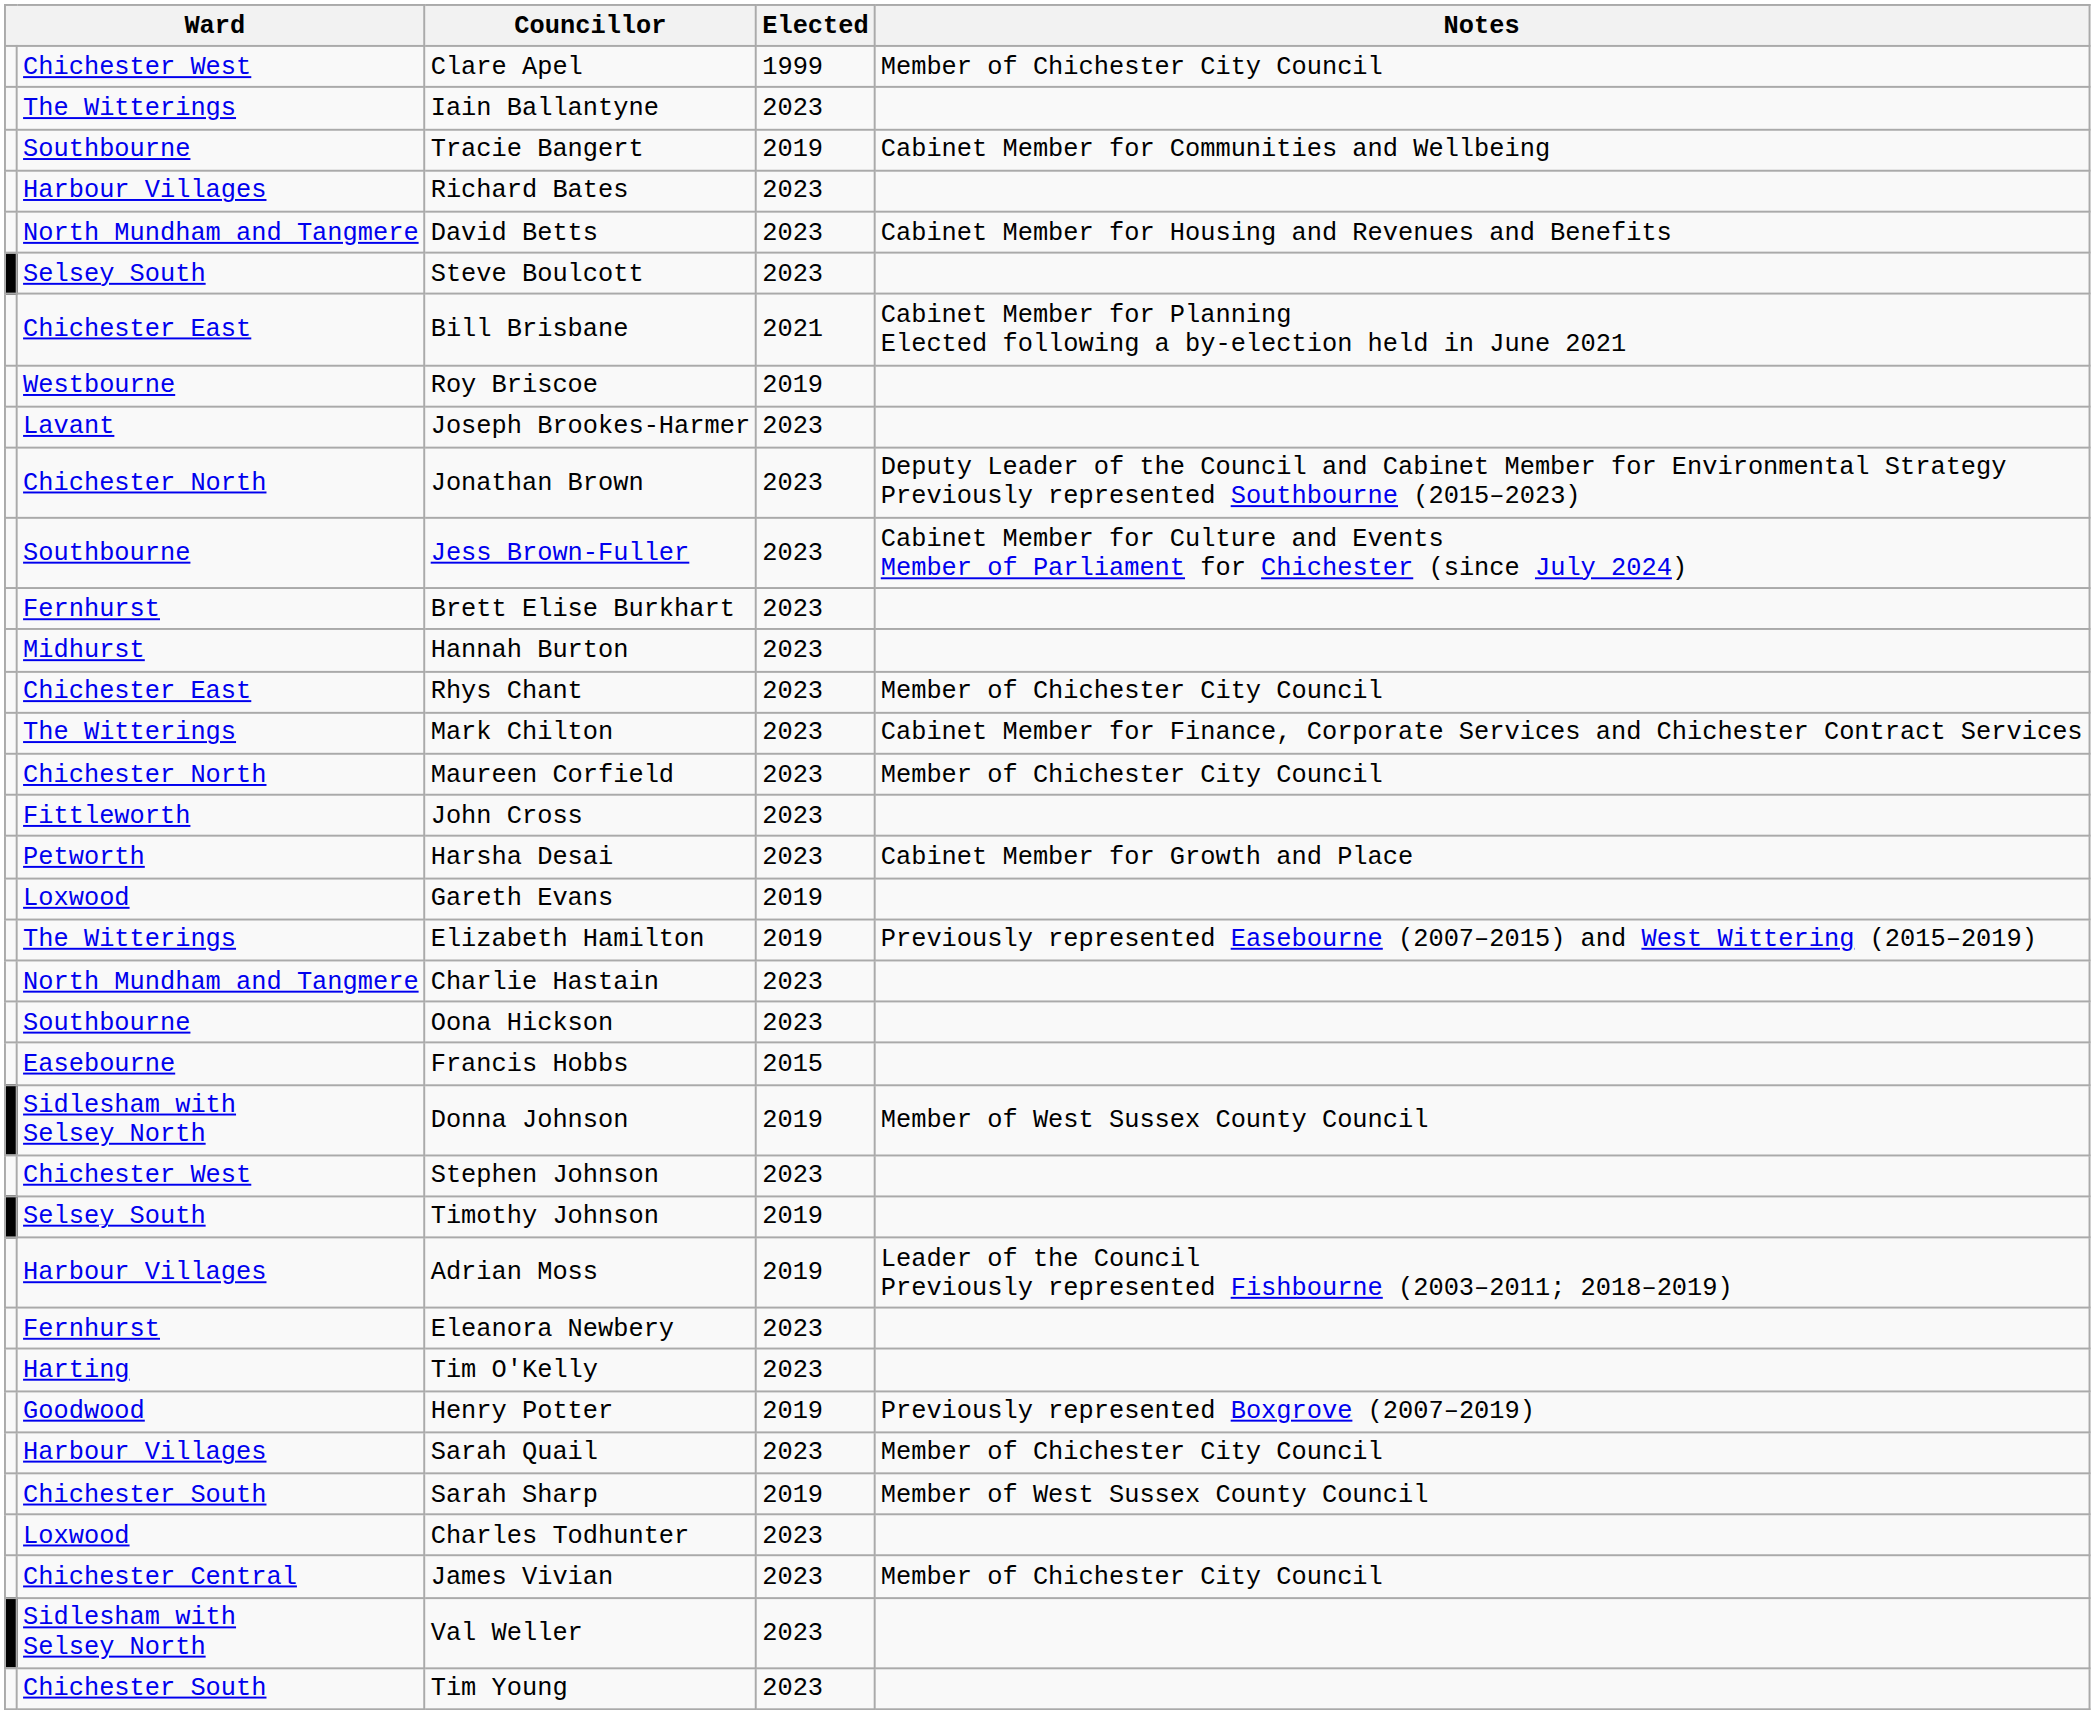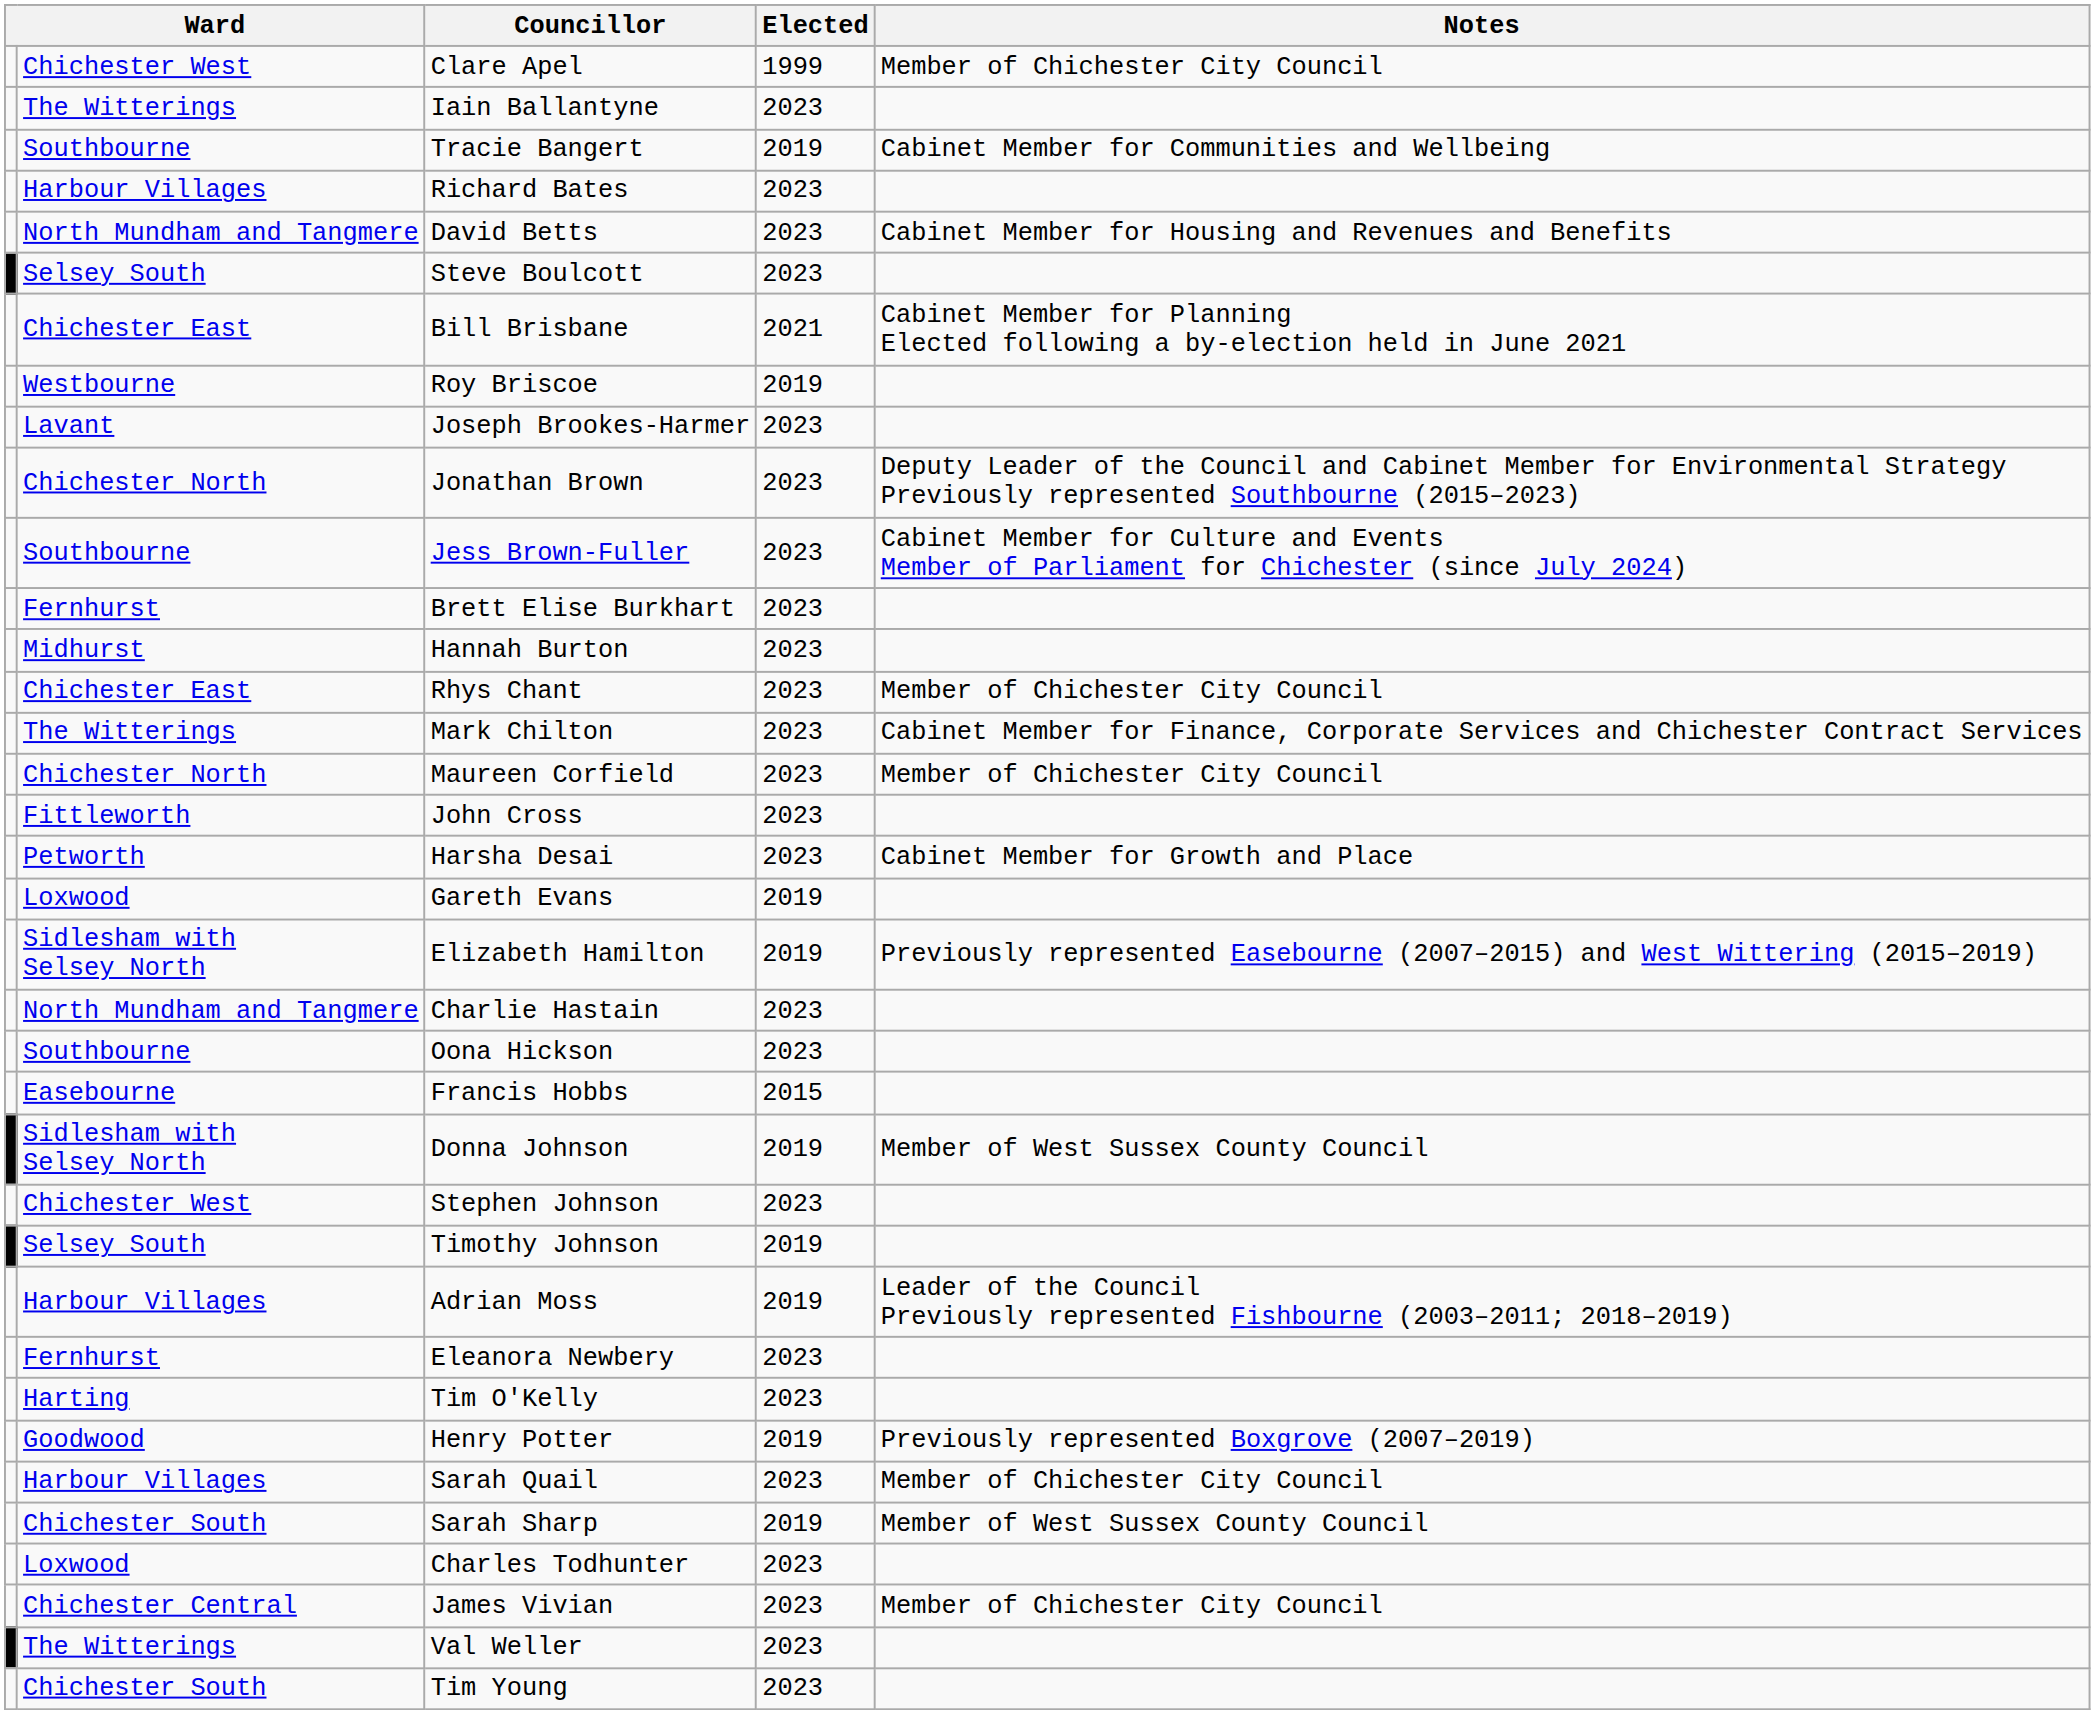(130, 940) The Witterings -> (130, 954) Sidlesham with Selsey North
(130, 1633) Sidlesham with Selsey North -> (130, 1647) The Witterings
